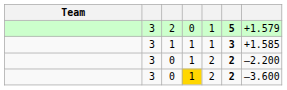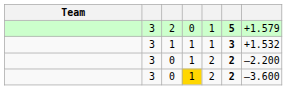(262, 45) +1.585 -> (262, 45) +1.532
